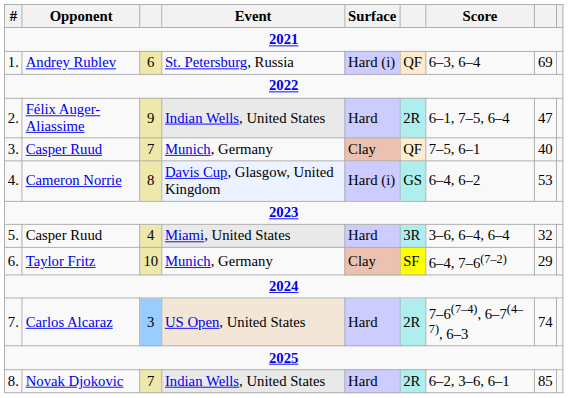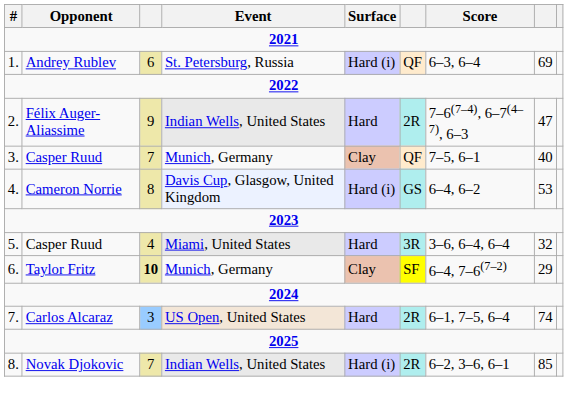(469, 117) 6–1, 7–5, 6–4 -> (476, 121) 7–6(7–4), 6–7(4–7), 6–3
(151, 261) normal -> (151, 269) bold
(476, 322) 7–6(7–4), 6–7(4–7), 6–3 -> (469, 318) 6–1, 7–5, 6–4
(363, 381) Hard -> (372, 364) Hard (i)
